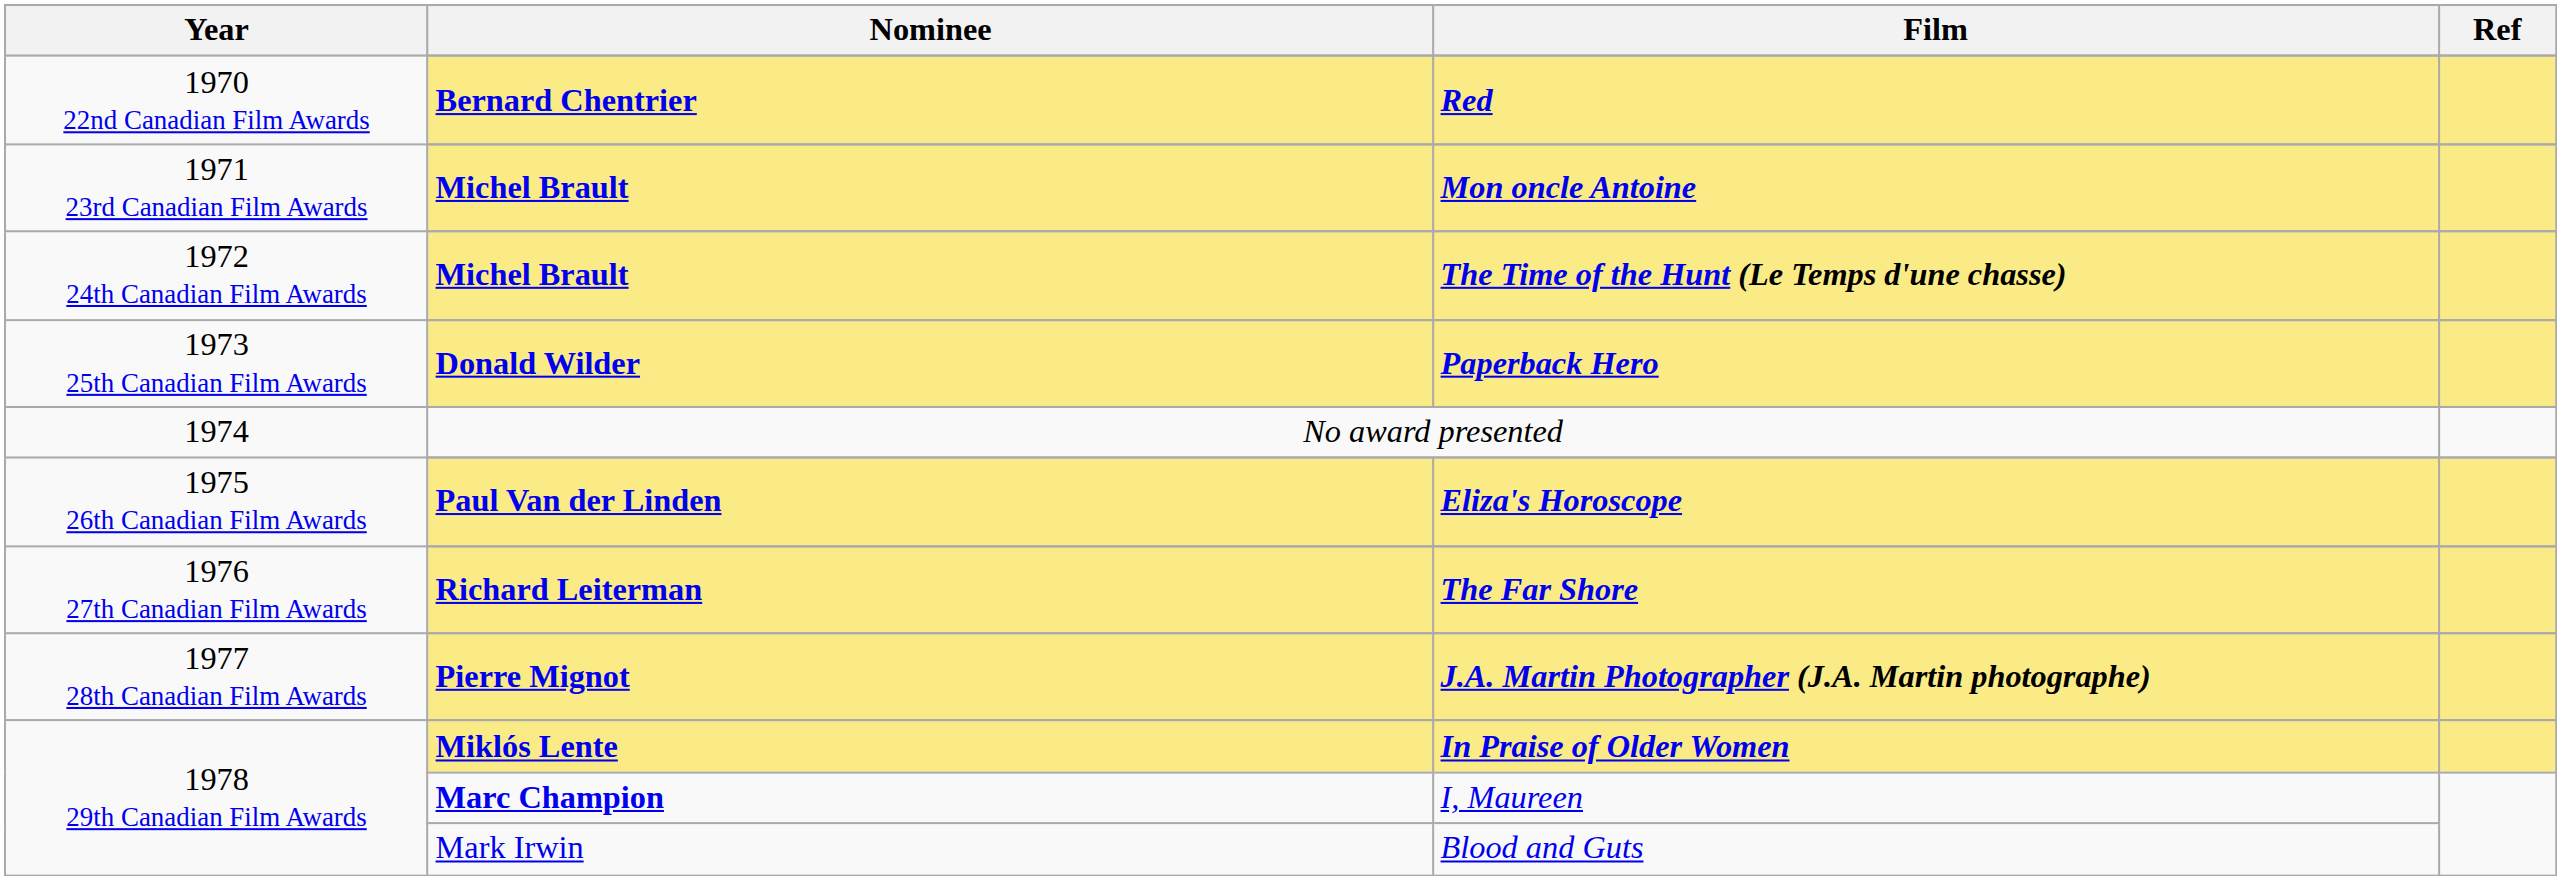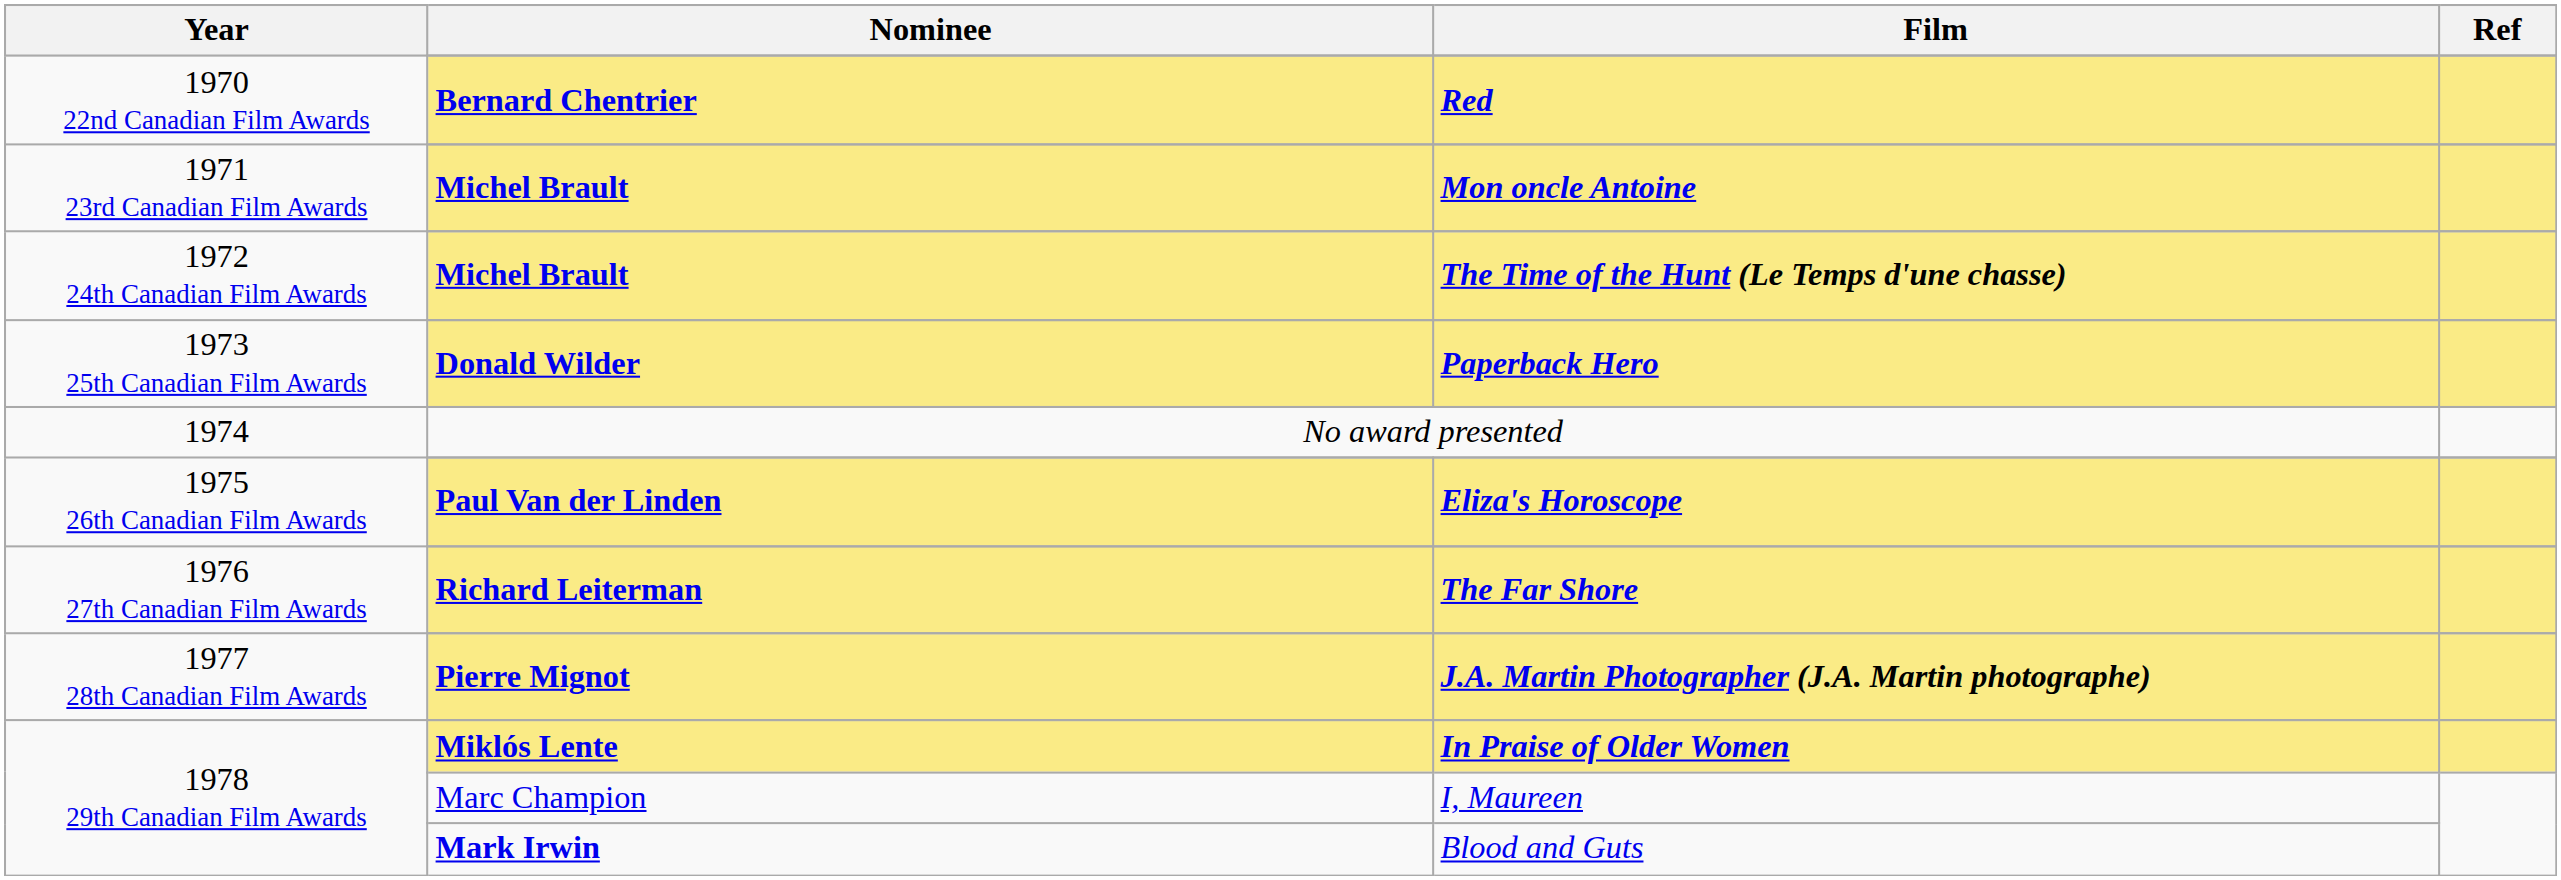(550, 797) bold -> (541, 797) normal
(510, 848) normal -> (518, 848) bold
